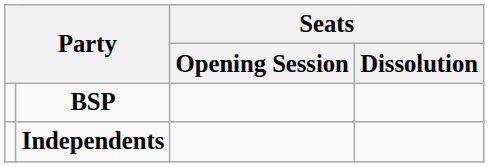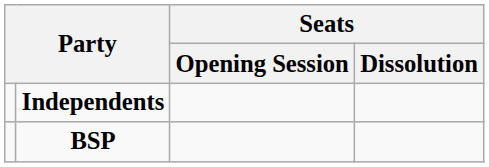rows swapped: (93, 102) <-> (93, 141)
